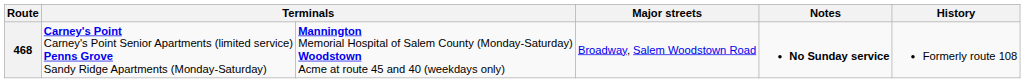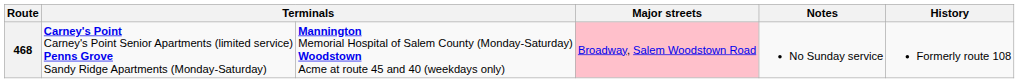(667, 50) no background -> (667, 50) pink background
(825, 56) bold -> (822, 56) normal
